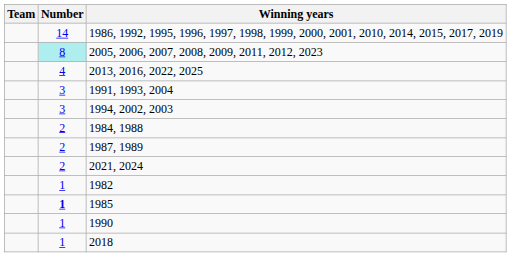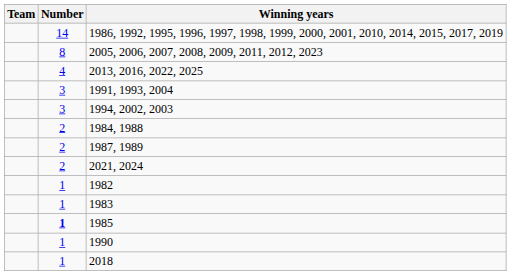(62, 52) paleturquoise background -> (62, 52) no background
+ row: (101, 204)
